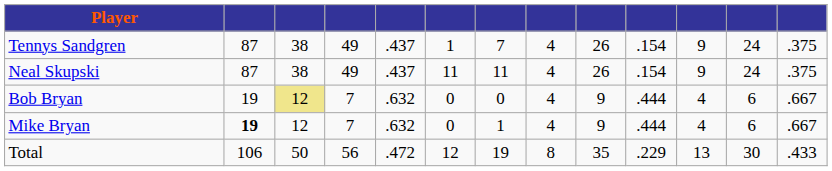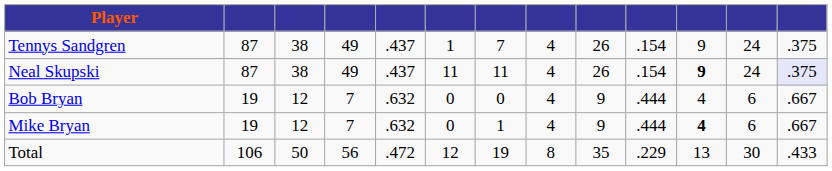(701, 71) normal -> (701, 71) bold
(802, 71) no background -> (802, 71) lavender background
(300, 98) khaki background -> (300, 98) no background
(249, 125) bold -> (249, 125) normal
(701, 125) normal -> (701, 125) bold
